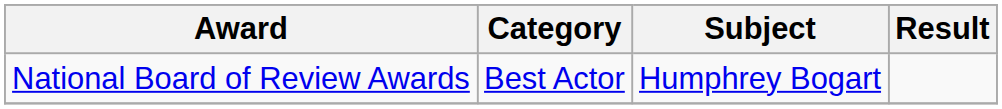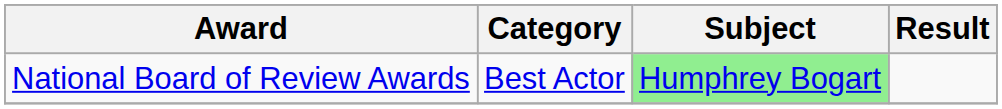(760, 77) no background -> (760, 77) lightgreen background
